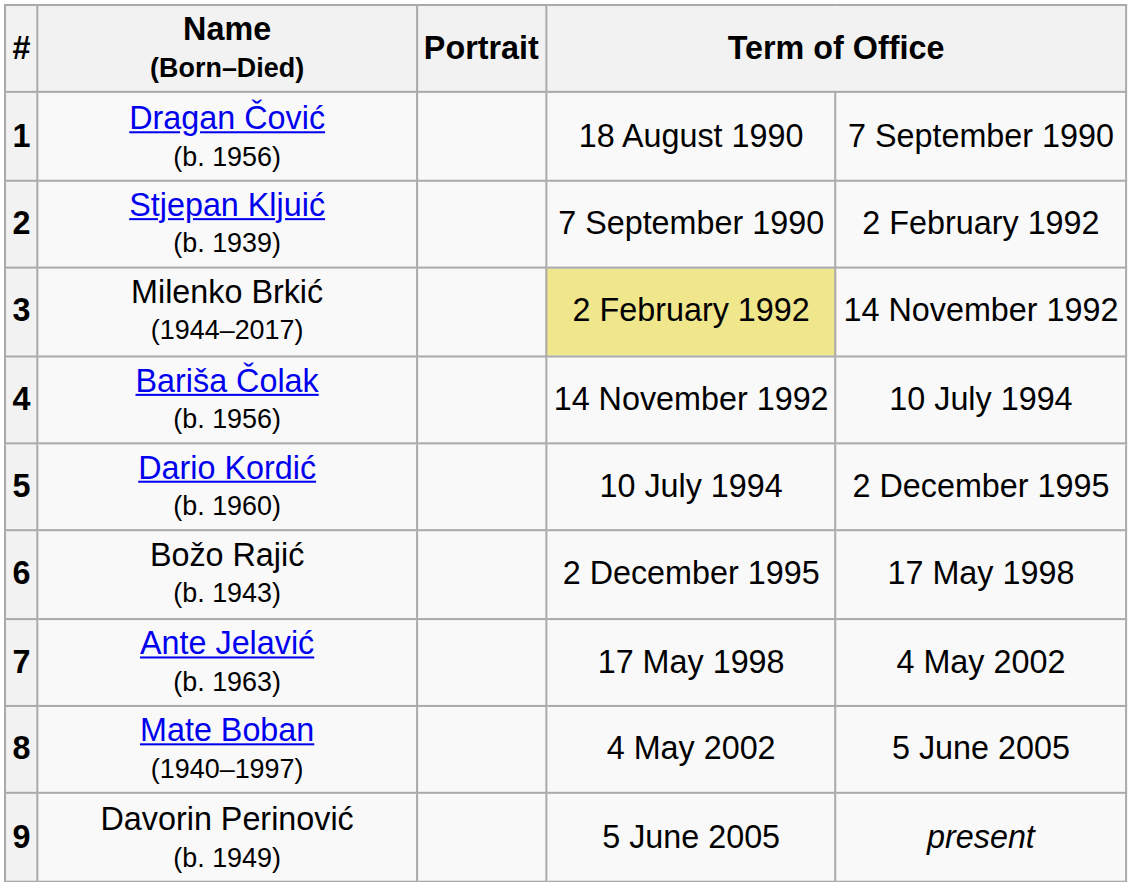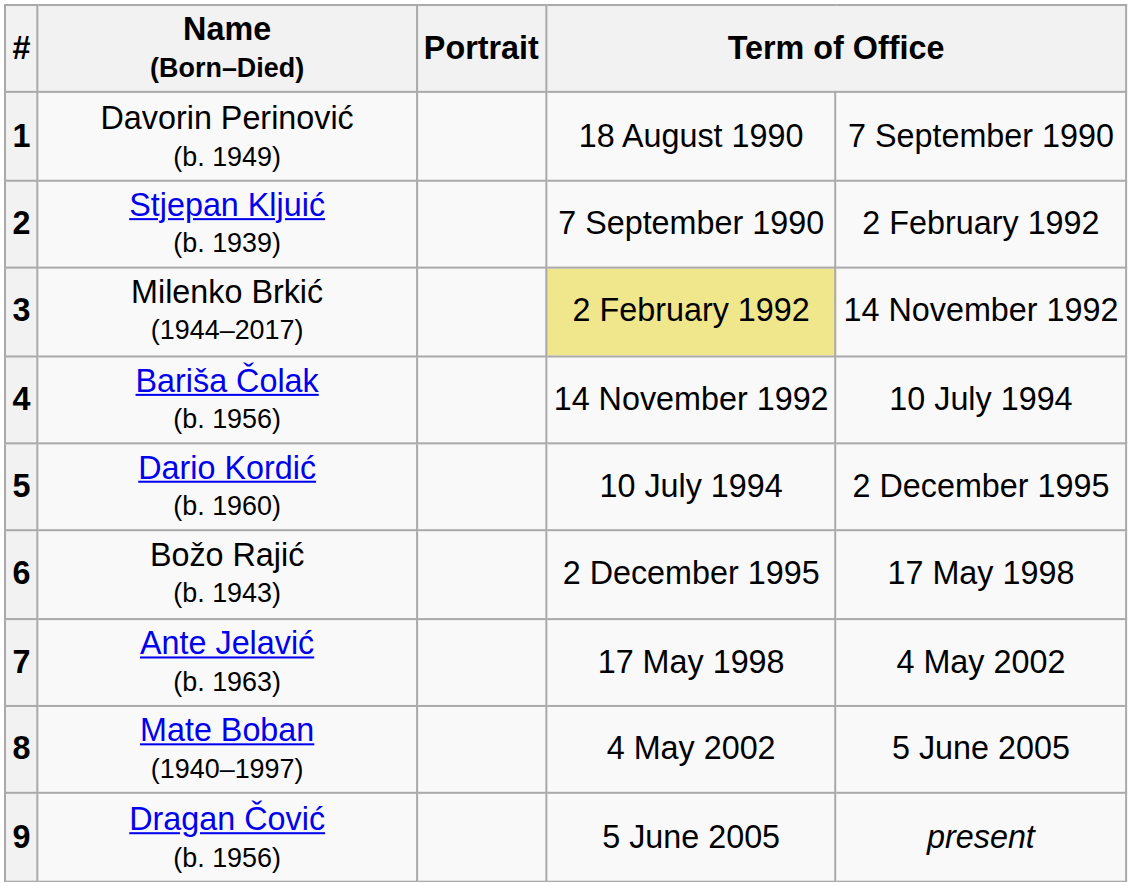(227, 135) Dragan Čović (b. 1956) -> (227, 135) Davorin Perinović (b. 1949)
(227, 836) Davorin Perinović (b. 1949) -> (227, 836) Dragan Čović (b. 1956)
